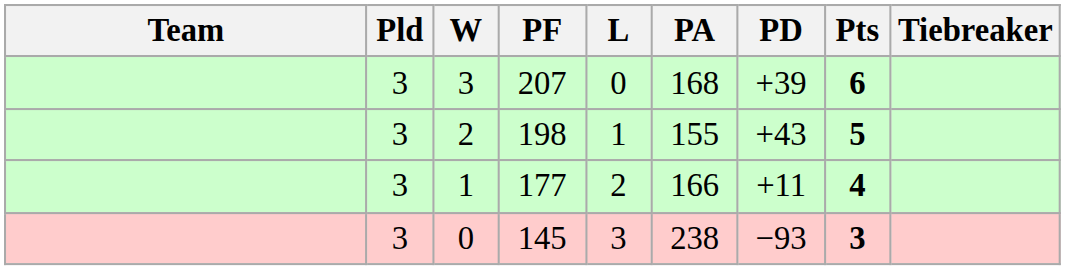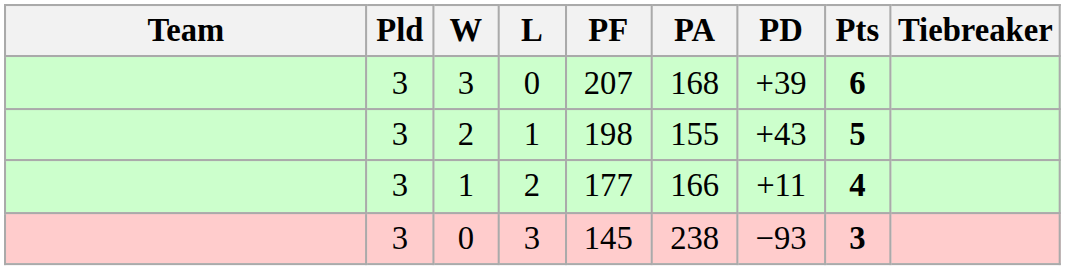columns swapped: (618, 30) <-> (542, 30)
